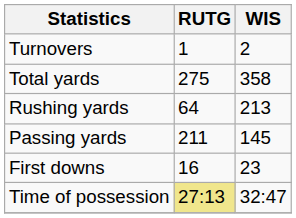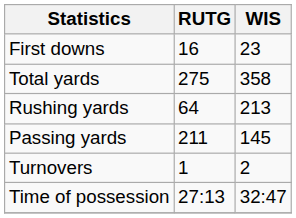rows swapped: (57, 167) <-> (51, 49)
(202, 197) khaki background -> (202, 197) no background
